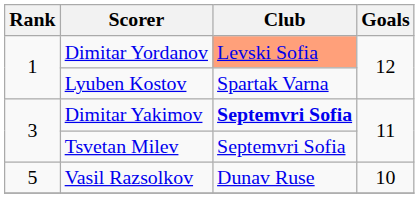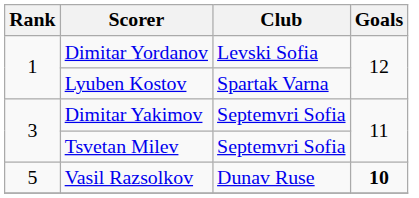(268, 51) lightsalmon background -> (268, 51) no background
(285, 114) bold -> (281, 114) normal
(386, 177) normal -> (379, 177) bold
